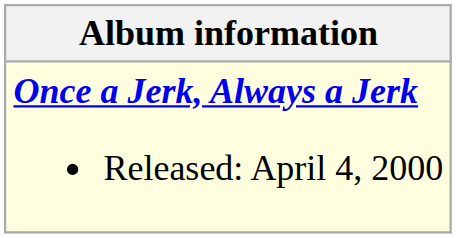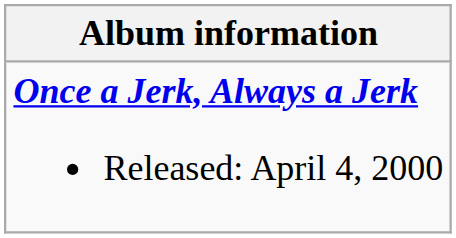(228, 129) lightyellow background -> (228, 129) no background
